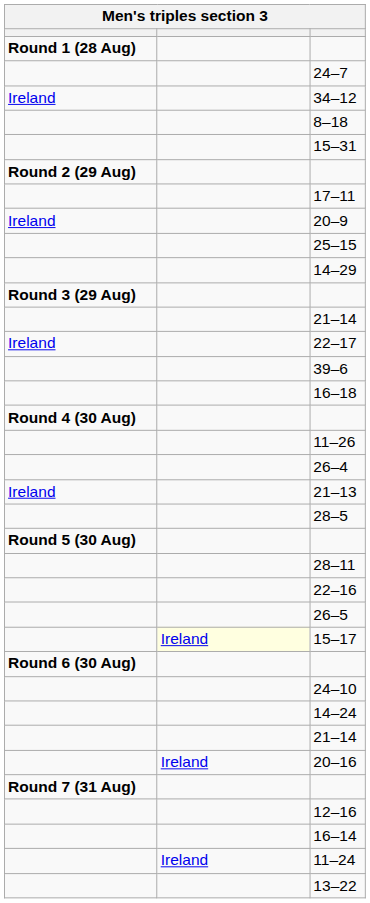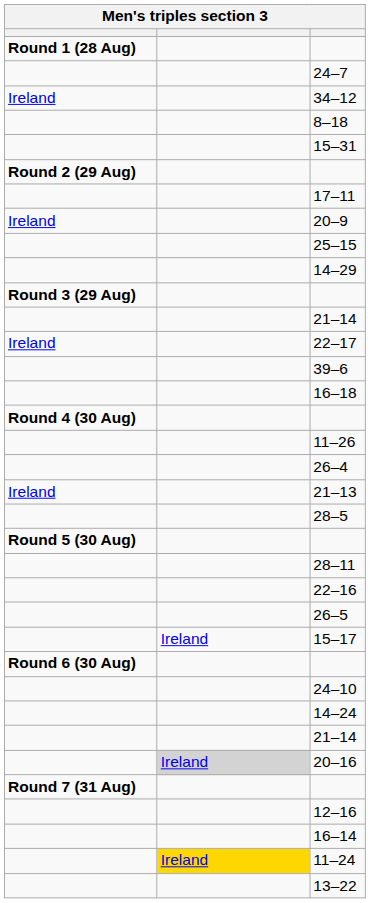(184, 639) lightyellow background -> (184, 639) no background
(184, 762) no background -> (184, 762) lightgrey background
(184, 860) no background -> (184, 860) gold background
